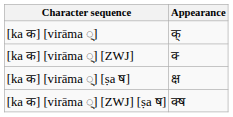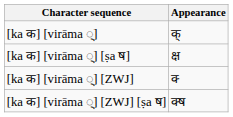rows swapped: (70, 56) <-> (68, 78)
